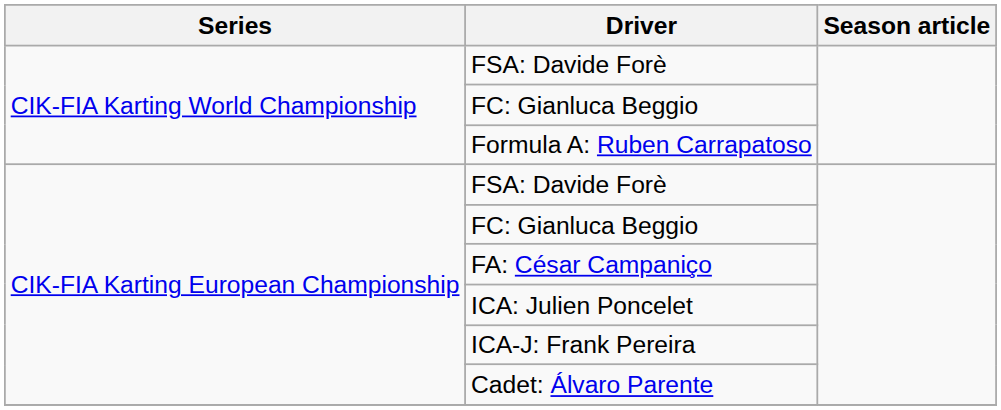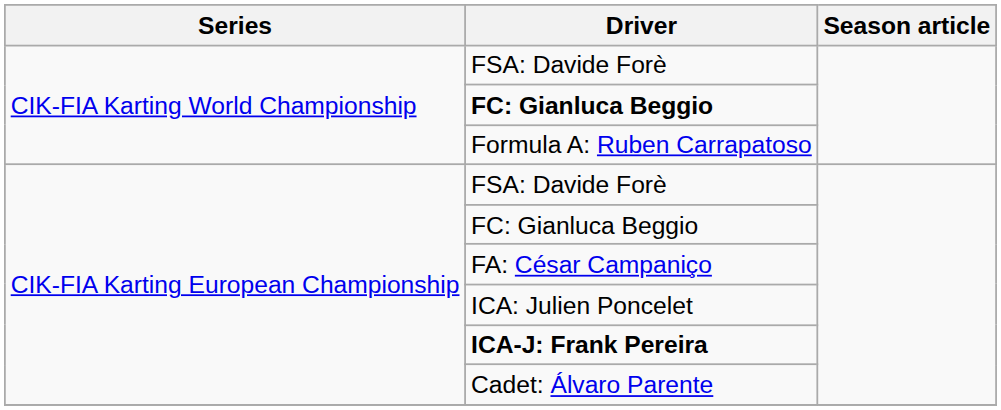(585, 105) normal -> (592, 105) bold
(583, 344) normal -> (589, 344) bold
